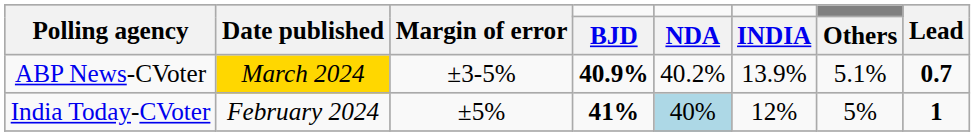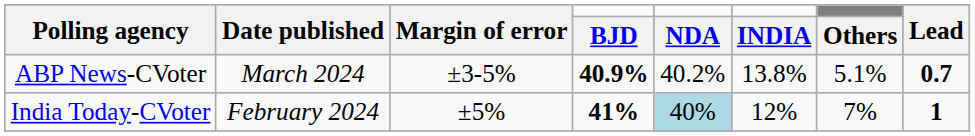(303, 73) gold background -> (303, 73) no background
(774, 73) 13.9% -> (774, 73) 13.8%
(860, 112) 5% -> (860, 112) 7%
